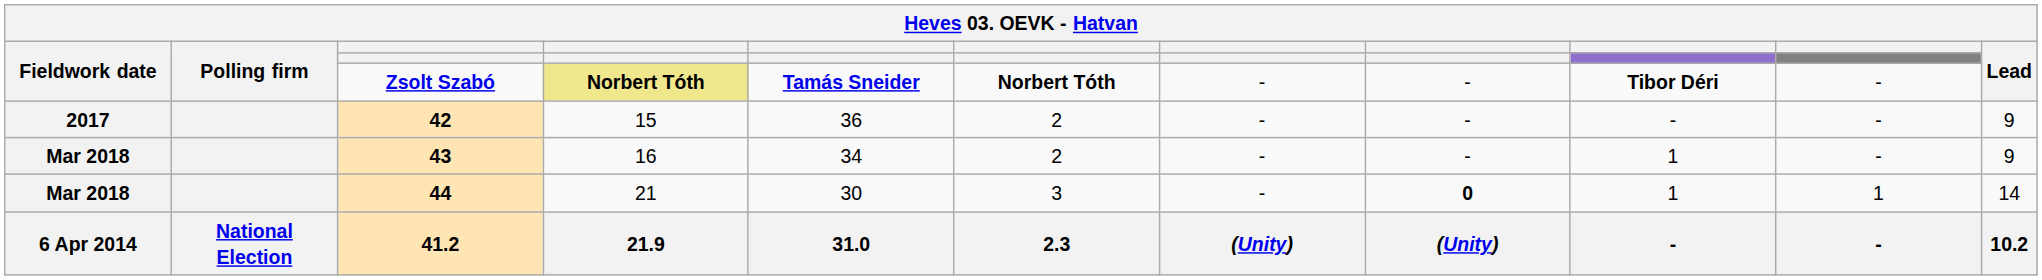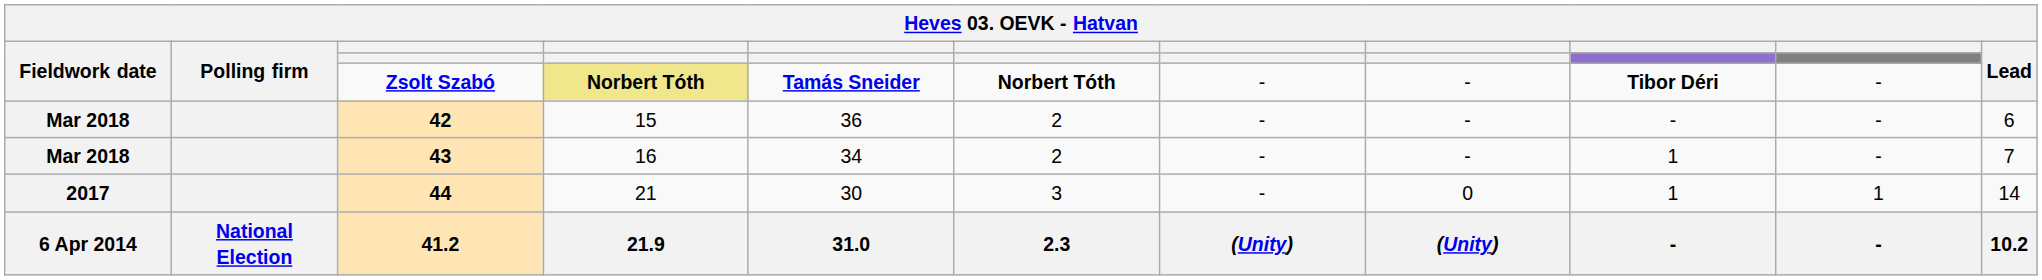(88, 120) 2017 -> (88, 120) Mar 2018
(2009, 120) 9 -> (2009, 120) 6
(2009, 157) 9 -> (2009, 157) 7
(88, 194) Mar 2018 -> (88, 194) 2017
(1468, 192) bold -> (1468, 194) normal
